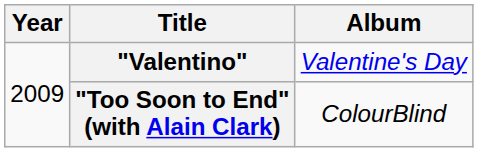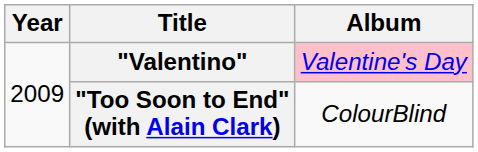(384, 61) no background -> (384, 61) pink background
